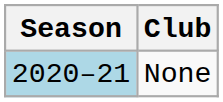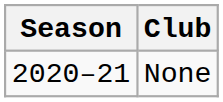(71, 74) lightblue background -> (71, 74) no background
